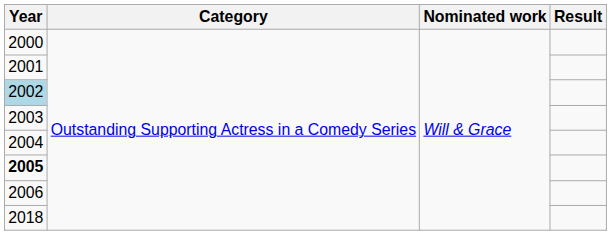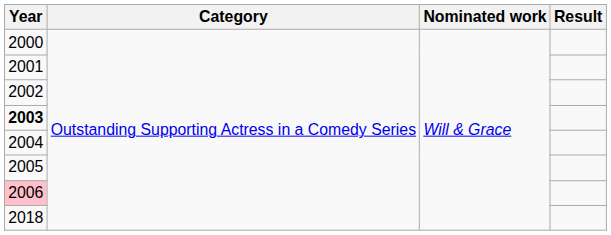(26, 92) lightblue background -> (26, 92) no background
(26, 117) normal -> (26, 117) bold
(26, 167) bold -> (26, 167) normal
(26, 192) no background -> (26, 192) pink background
